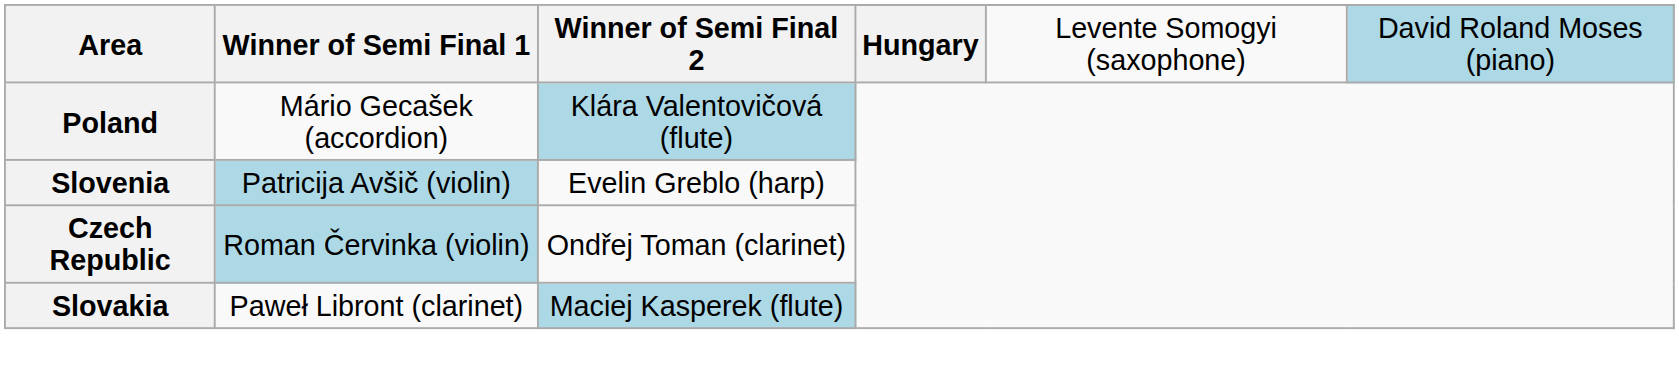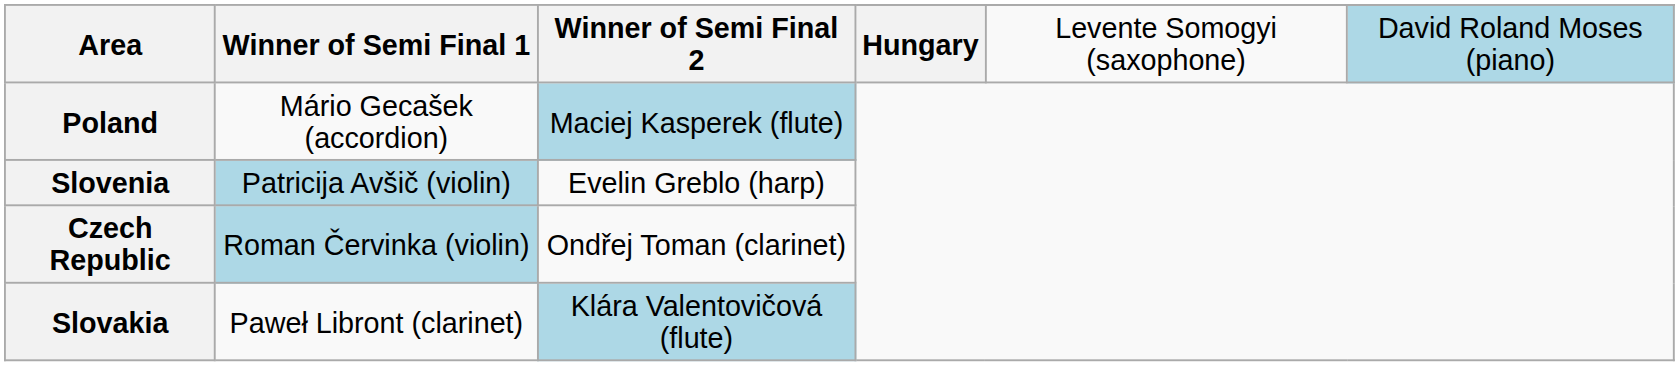(696, 122) Klára Valentovičová (flute) -> (696, 122) Maciej Kasperek (flute)
(696, 306) Maciej Kasperek (flute) -> (696, 322) Klára Valentovičová (flute)
